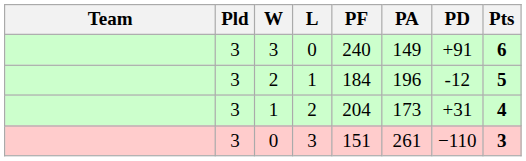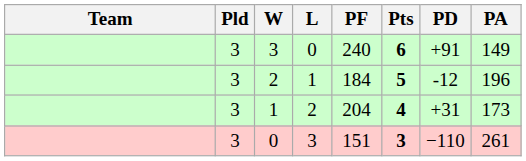columns swapped: (407, 19) <-> (502, 19)
